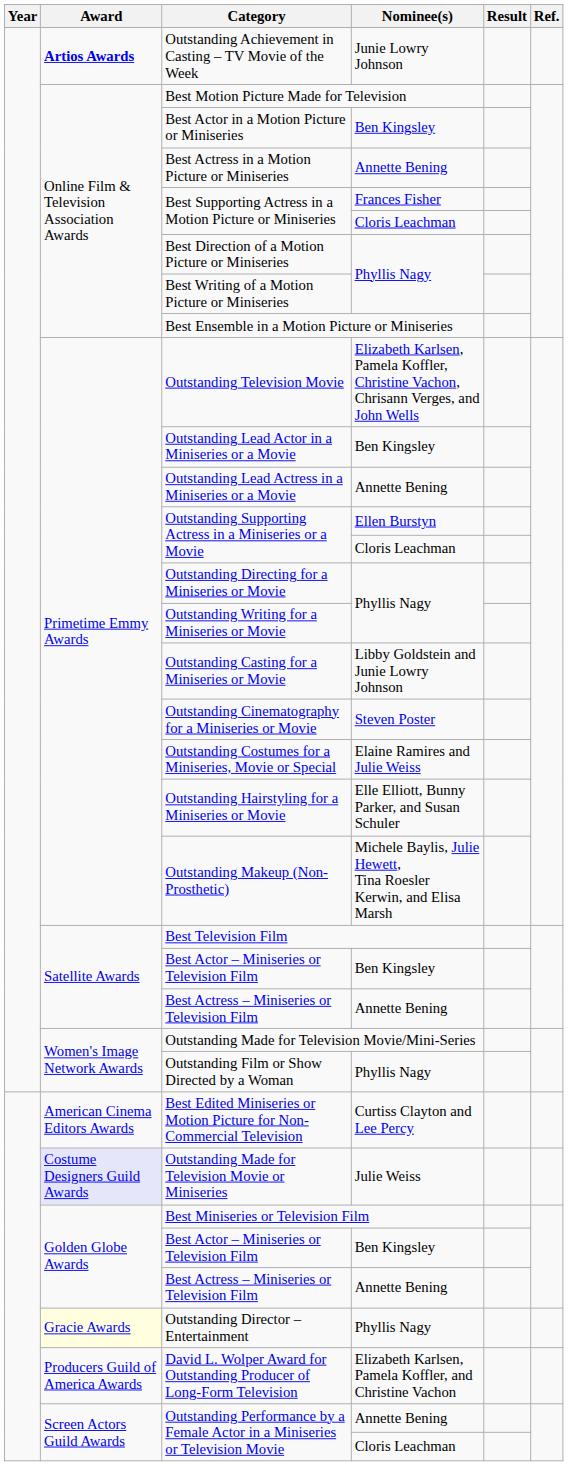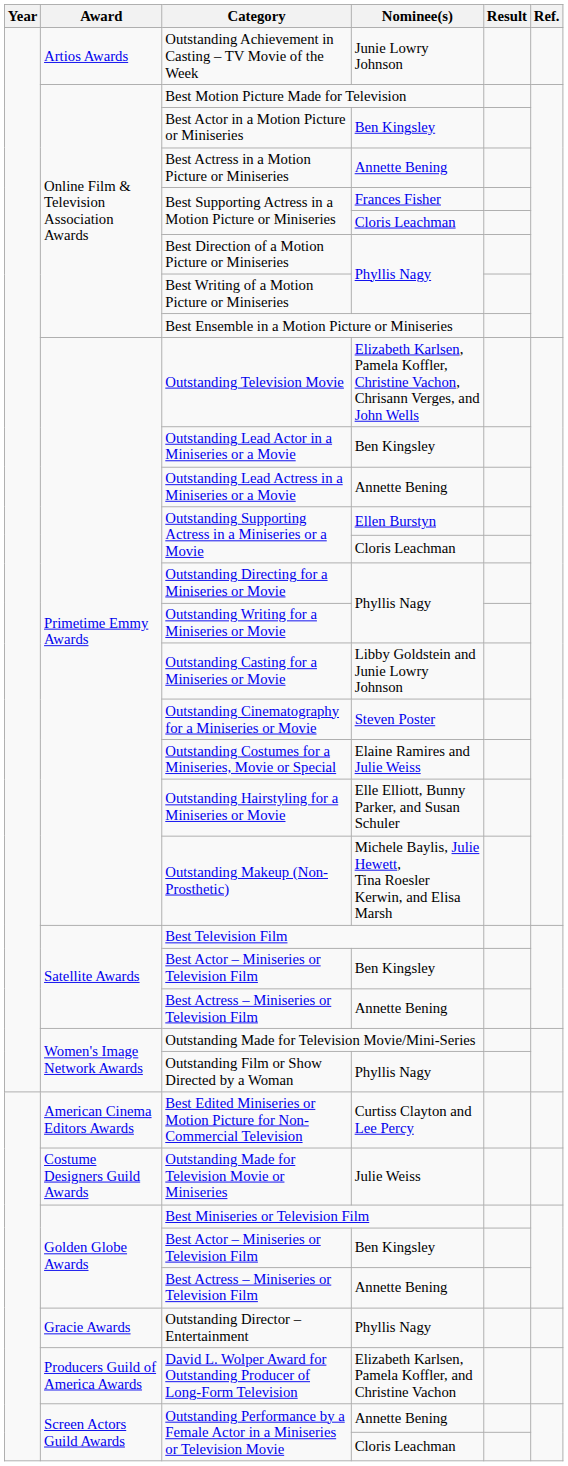(89, 56) bold -> (86, 56) normal
(92, 1176) lavender background -> (92, 1176) no background
(87, 1327) lightyellow background -> (87, 1327) no background
